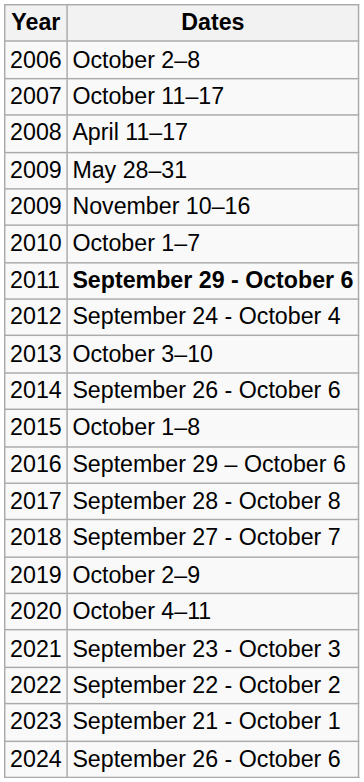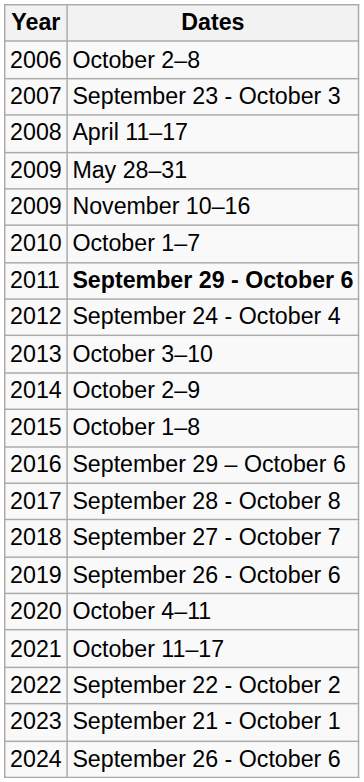(148, 96) October 11–17 -> (206, 96) September 23 - October 3
(206, 390) September 26 - October 6 -> (136, 390) October 2–9
(136, 574) October 2–9 -> (206, 574) September 26 - October 6
(206, 648) September 23 - October 3 -> (148, 648) October 11–17
